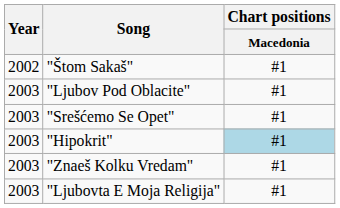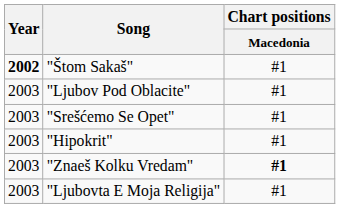(24, 66) normal -> (24, 66) bold
(279, 141) lightblue background -> (279, 141) no background
(279, 166) normal -> (279, 166) bold
